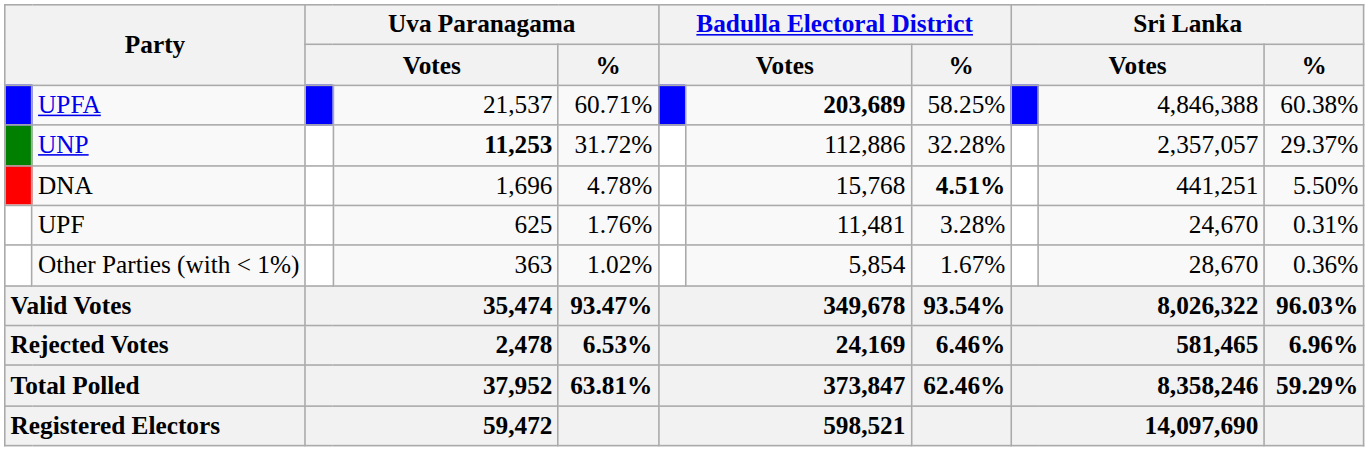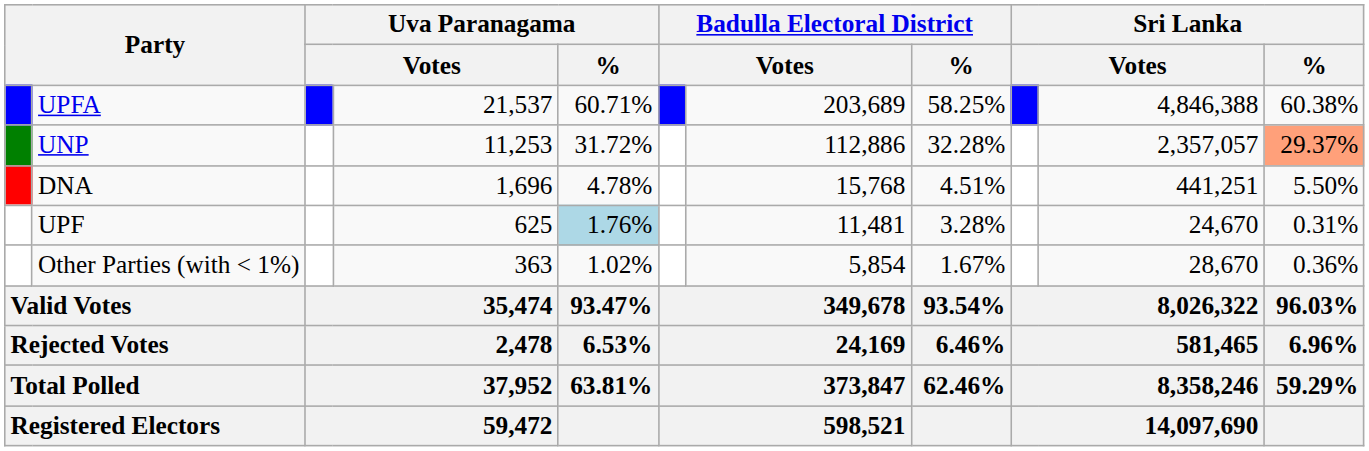(864, 104) bold -> (864, 104) normal
(518, 144) bold -> (518, 144) normal
(1319, 144) no background -> (1319, 144) lightsalmon background
(971, 184) bold -> (973, 184) normal
(620, 225) no background -> (620, 225) lightblue background
